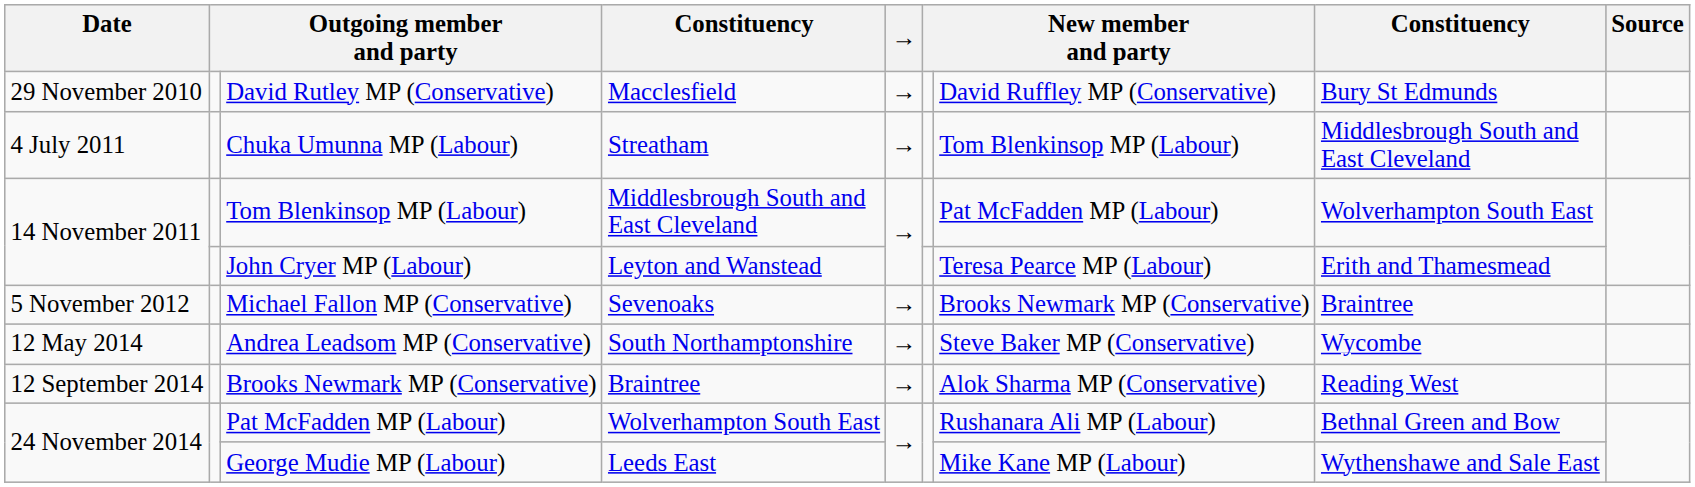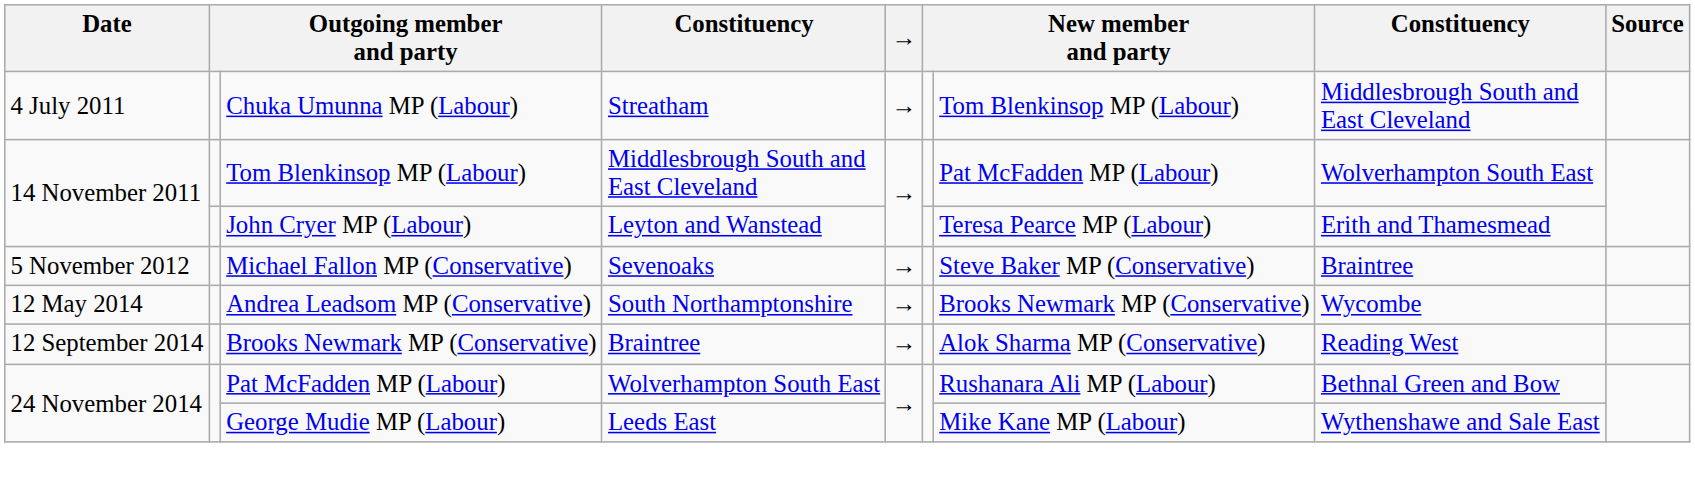- row: (390, 91)
(1124, 304) Brooks Newmark MP (Conservative) -> (1097, 265) Steve Baker MP (Conservative)
(1097, 343) Steve Baker MP (Conservative) -> (1124, 304) Brooks Newmark MP (Conservative)
